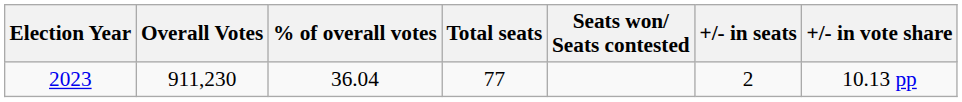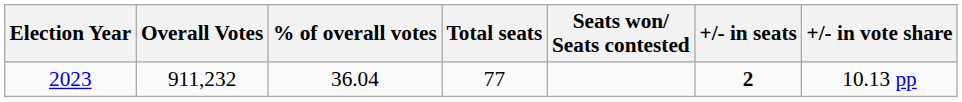(202, 79) 911,230 -> (202, 79) 911,232
(748, 79) normal -> (748, 79) bold
